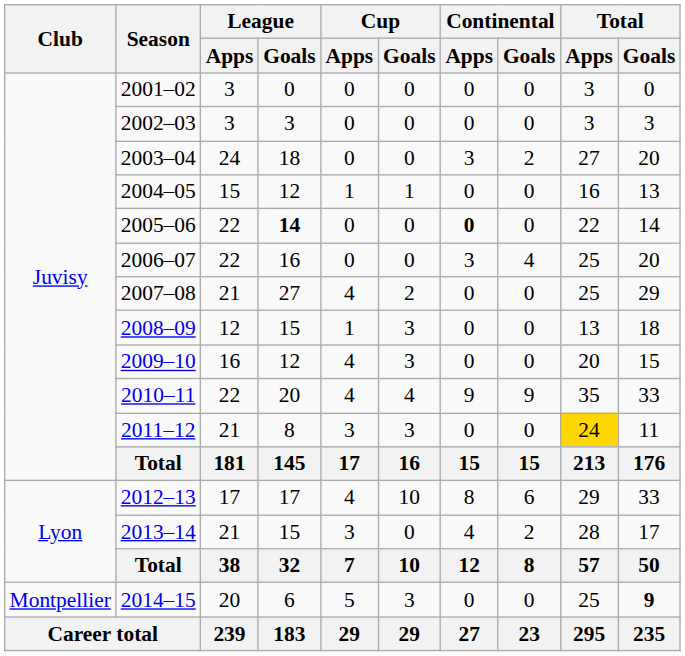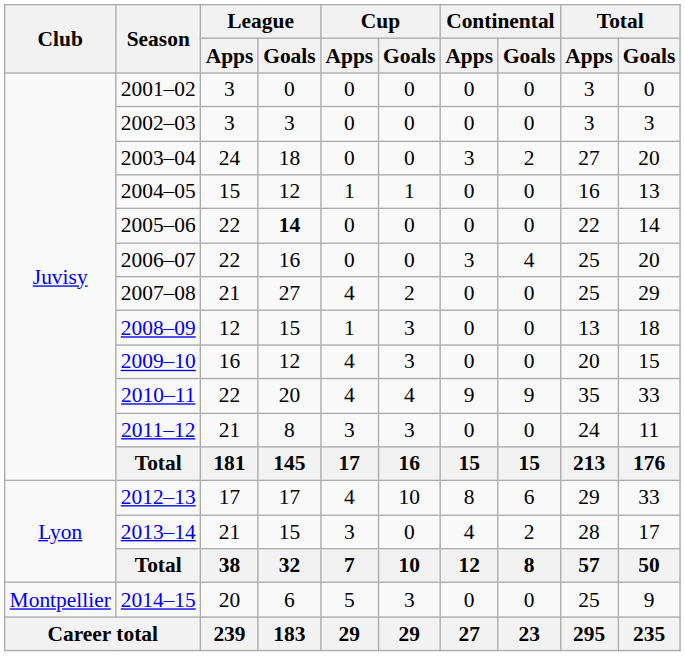(469, 225) bold -> (469, 225) normal
(589, 429) gold background -> (589, 429) no background
(649, 599) bold -> (649, 599) normal
